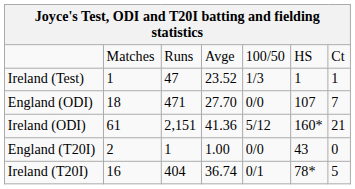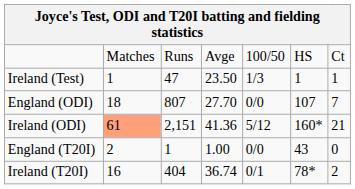(221, 79) 23.52 -> (221, 79) 23.50
(175, 102) 471 -> (175, 102) 807
(114, 125) no background -> (114, 125) lightsalmon background
(335, 172) 5 -> (335, 172) 2
